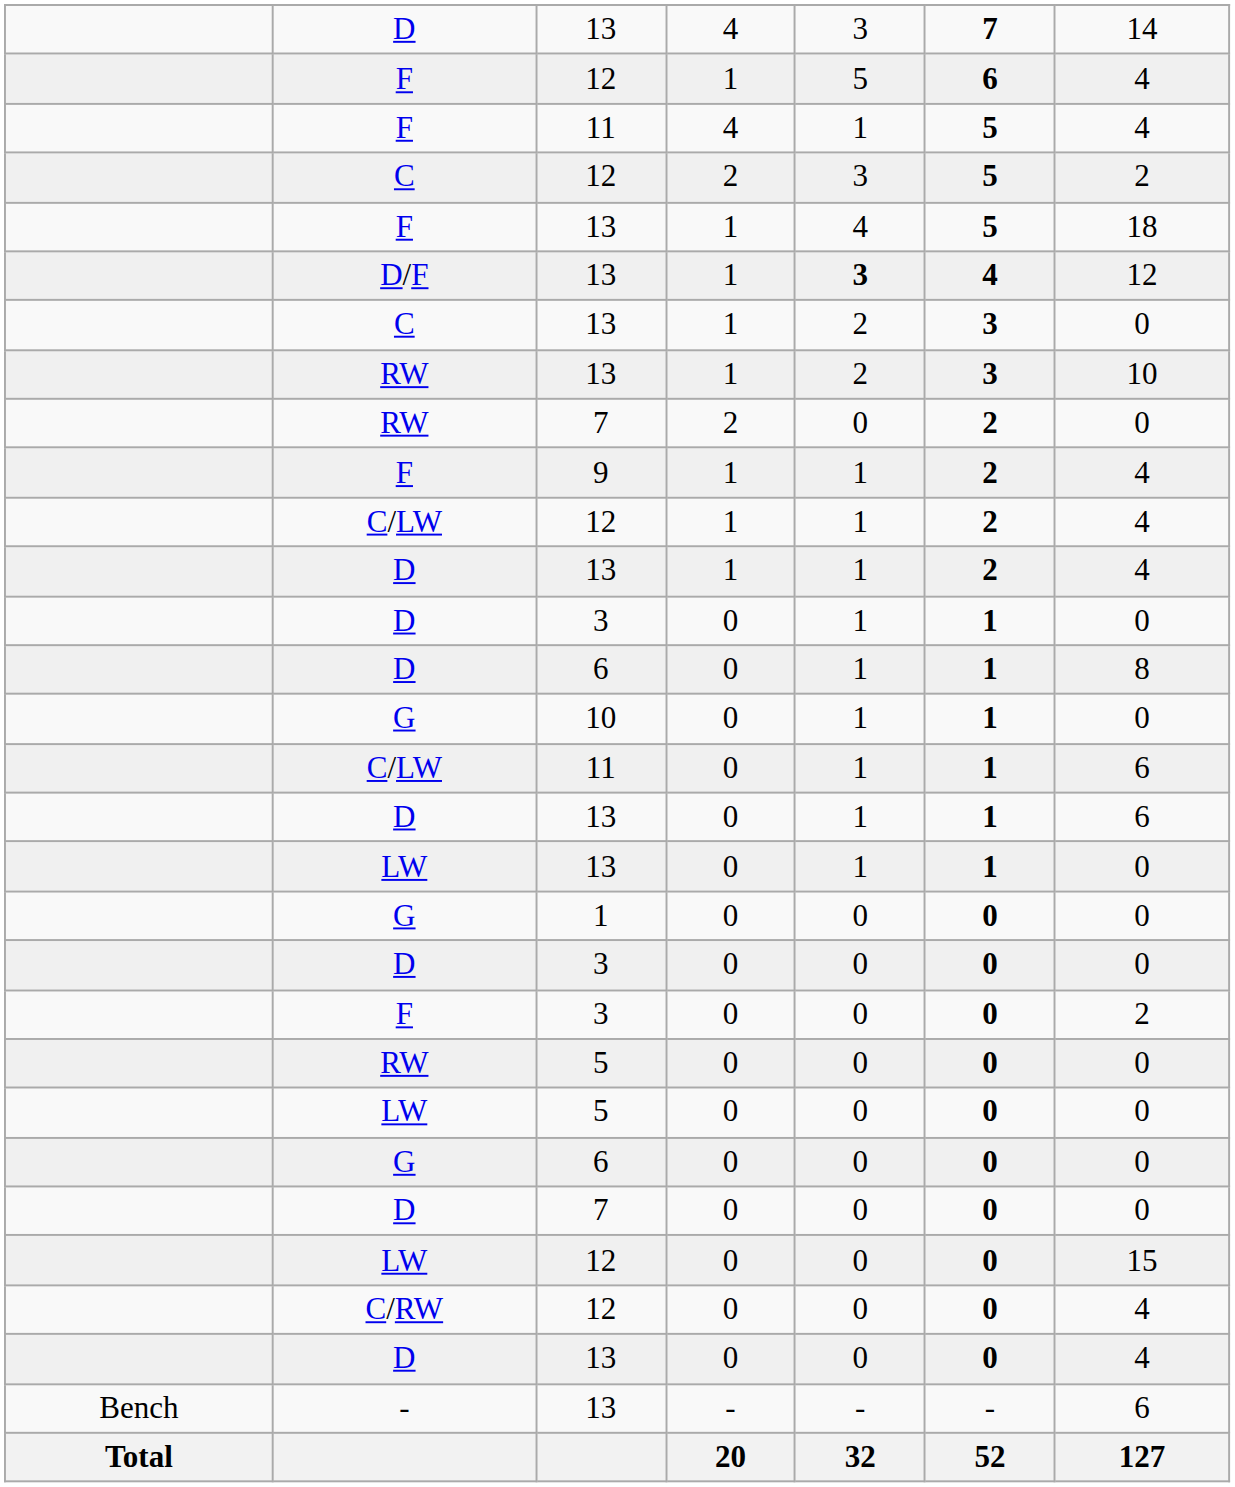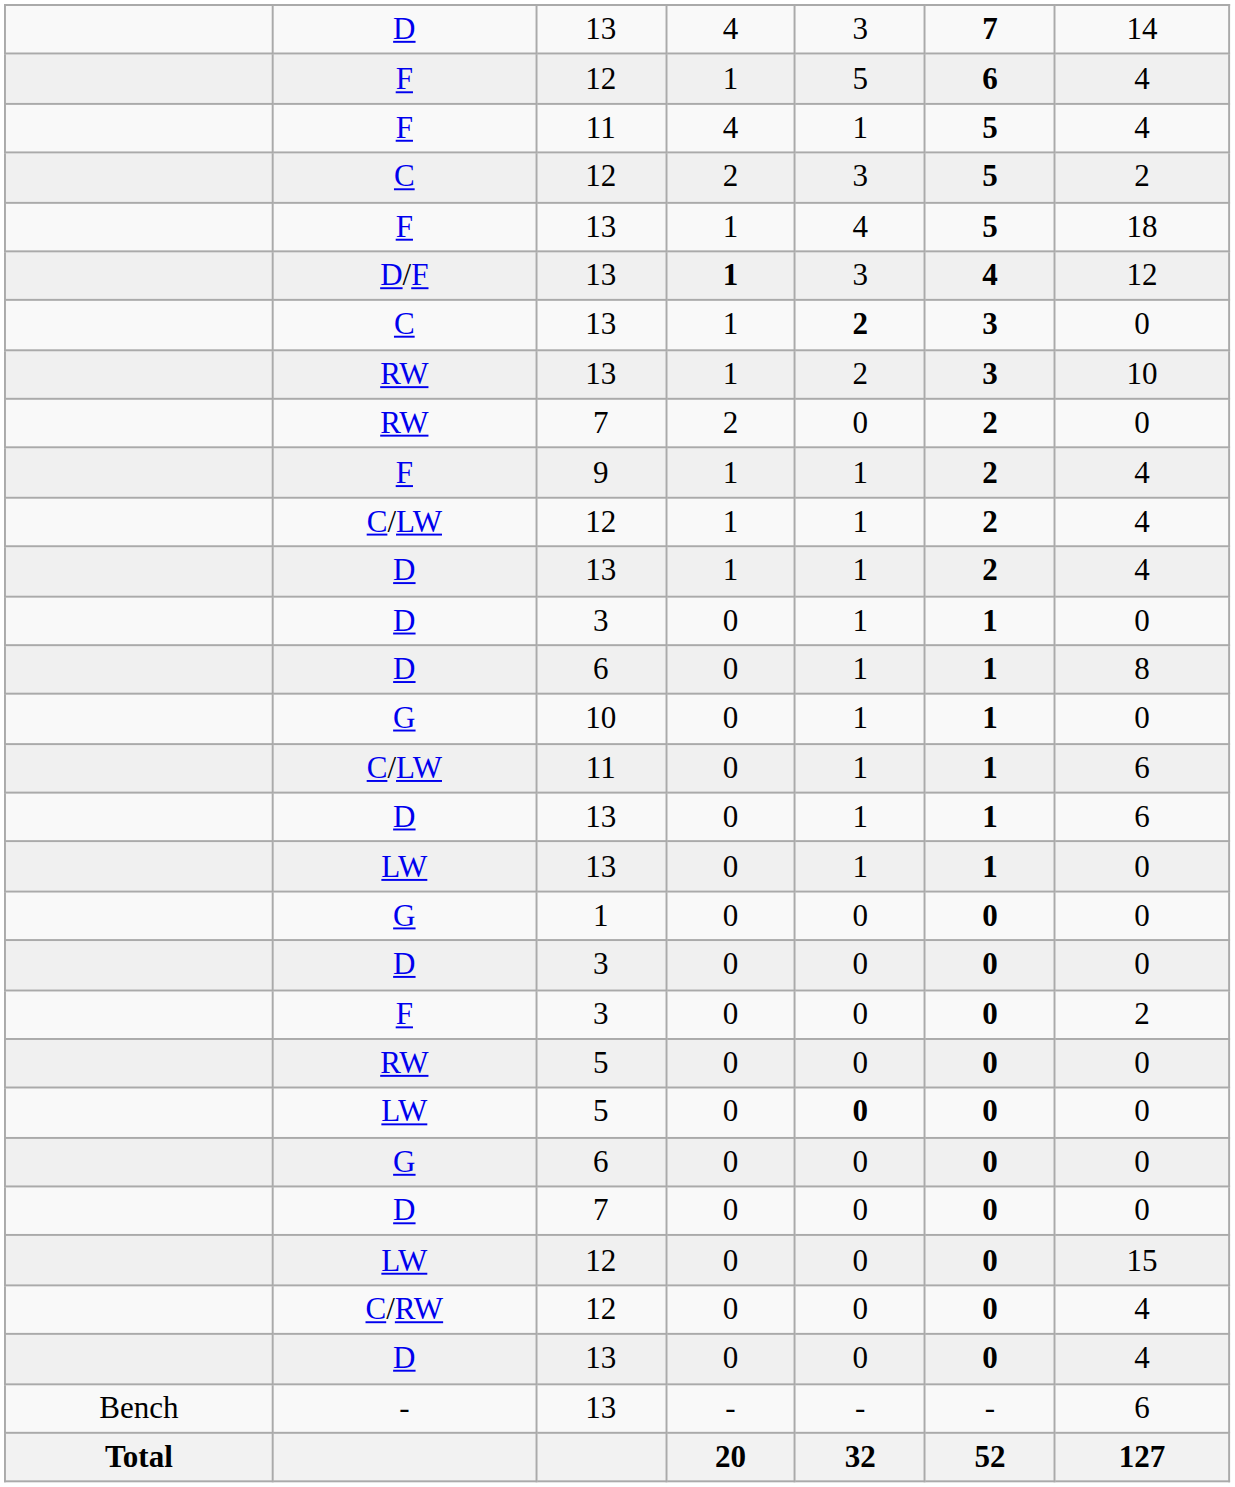(730, 275) normal -> (730, 275) bold
(860, 275) bold -> (860, 275) normal
(860, 324) normal -> (860, 324) bold
(860, 1112) normal -> (860, 1112) bold
